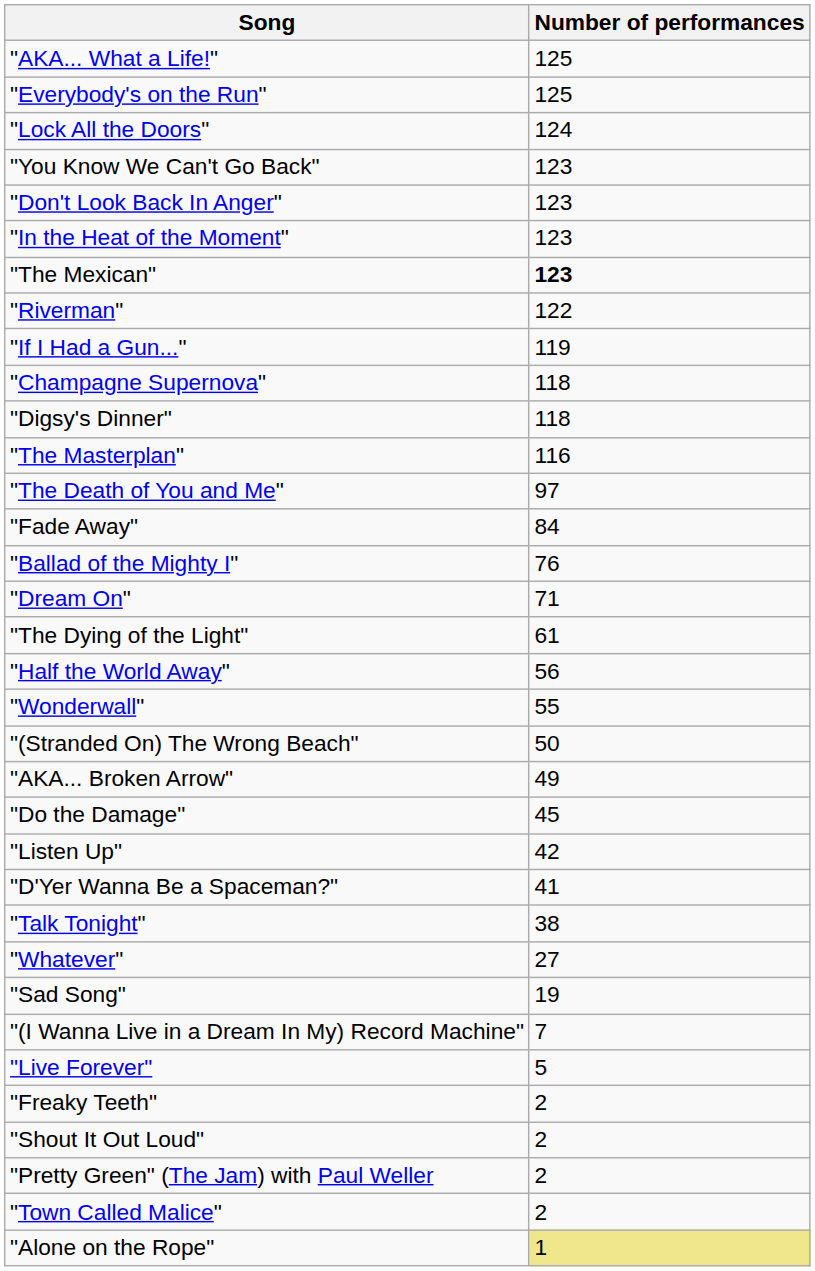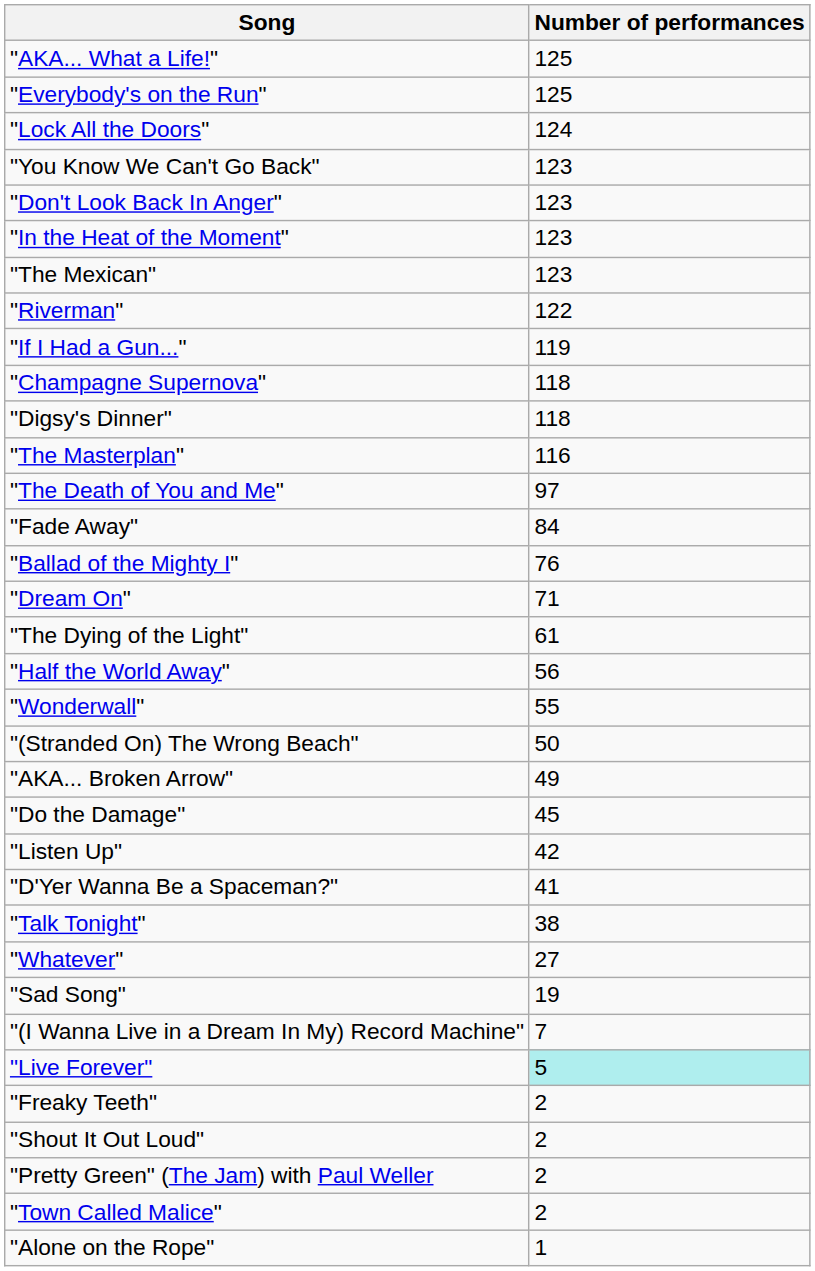(553, 274) bold -> (553, 274) normal
(541, 1067) no background -> (541, 1067) paleturquoise background
(541, 1247) khaki background -> (541, 1247) no background
